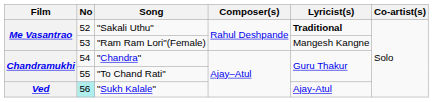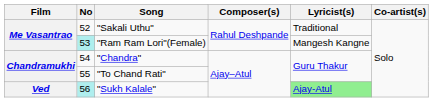(318, 27) bold -> (316, 27) normal
(85, 43) no background -> (85, 43) paleturquoise background
(312, 89) no background -> (312, 89) lightgreen background
